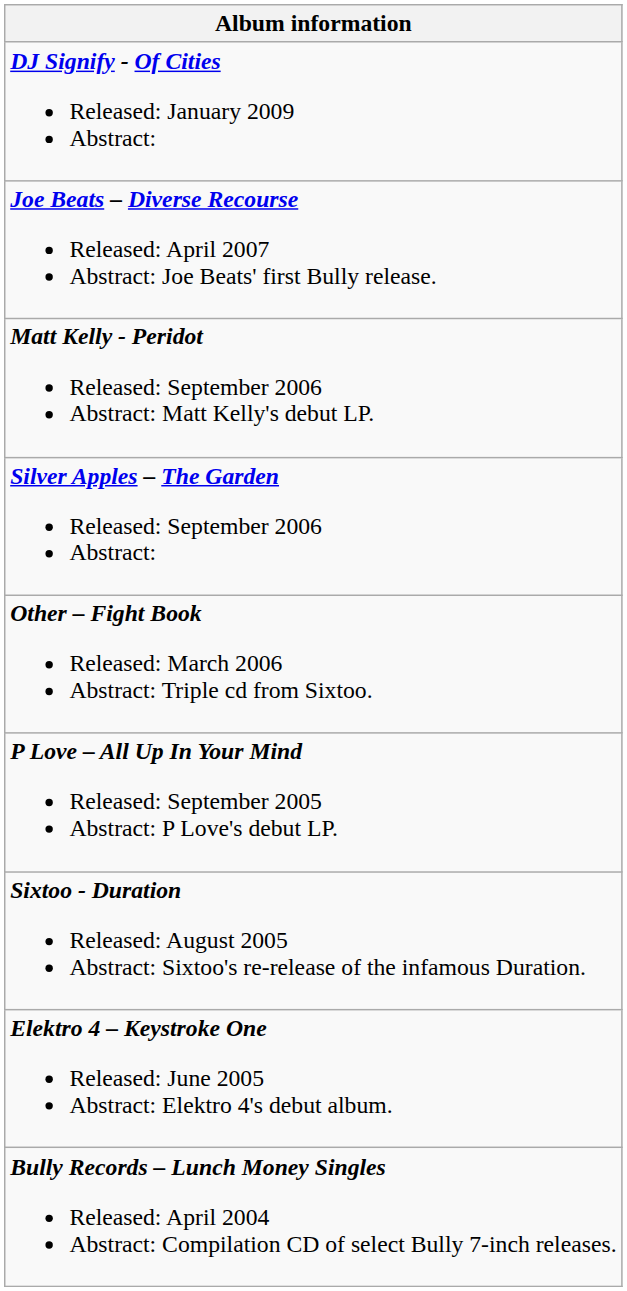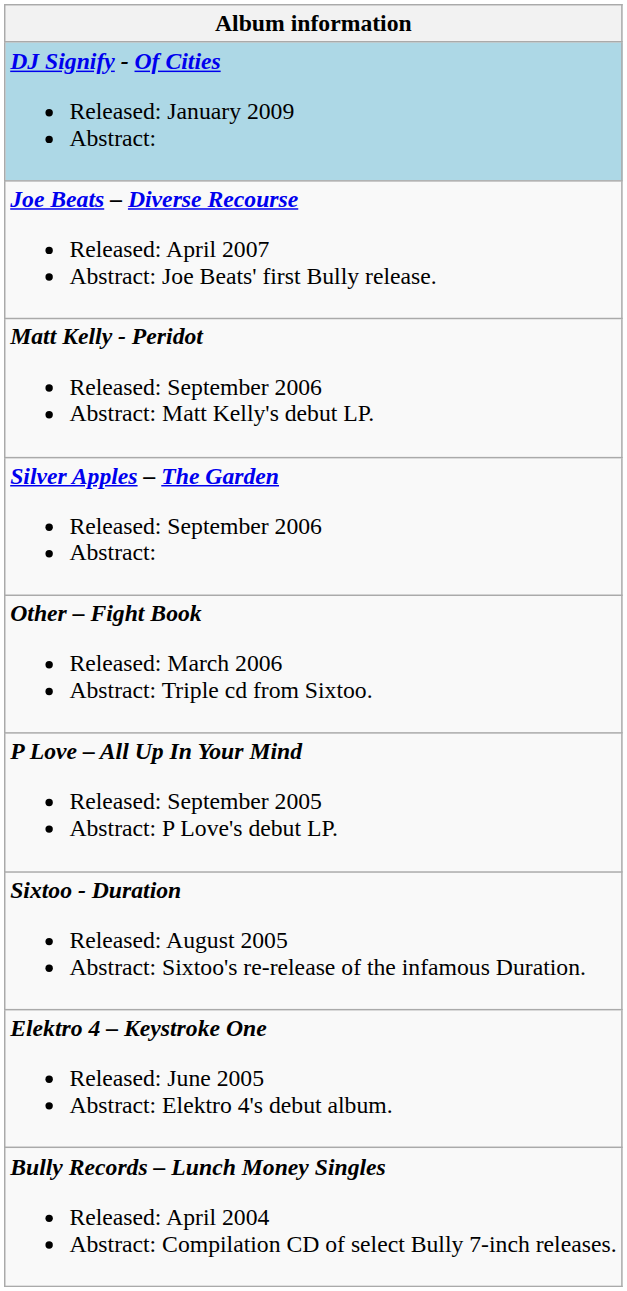(313, 100) no background -> (313, 100) lightblue background
